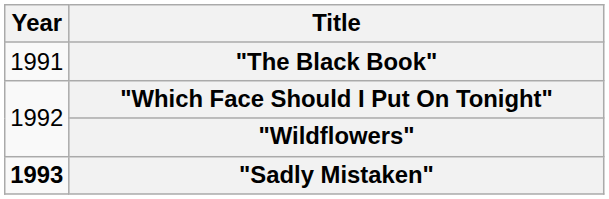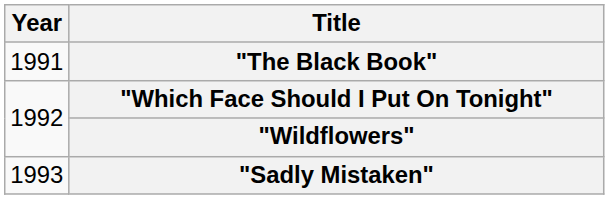(37, 174) bold -> (37, 174) normal
